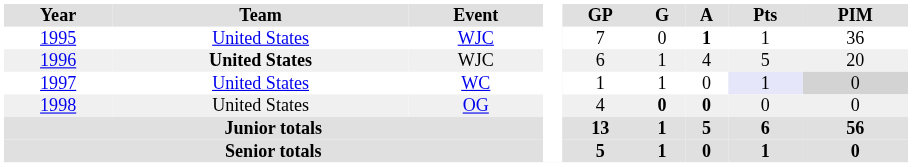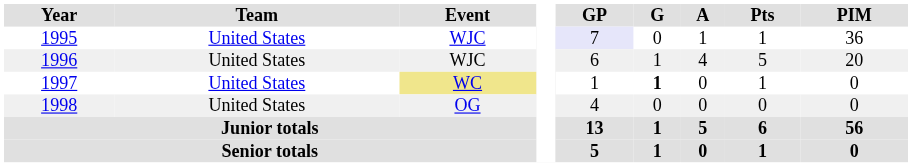(600, 37) no background -> (594, 37) lavender background
(707, 37) bold -> (703, 37) normal
(261, 60) bold -> (257, 60) normal
(476, 83) no background -> (467, 83) khaki background
(662, 83) normal -> (657, 83) bold
(765, 83) lavender background -> (763, 83) no background
(855, 83) lightgrey background -> (854, 83) no background
(662, 105) bold -> (657, 105) normal
(707, 105) bold -> (703, 105) normal
